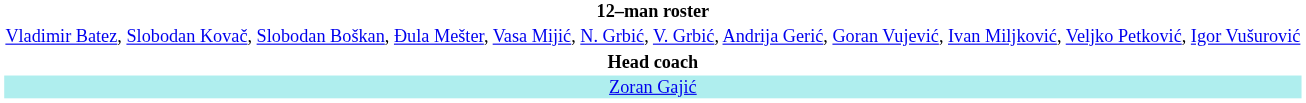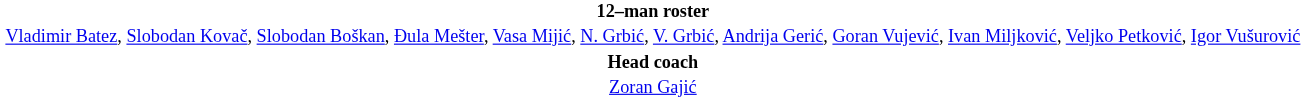(653, 86) paleturquoise background -> (653, 86) no background
